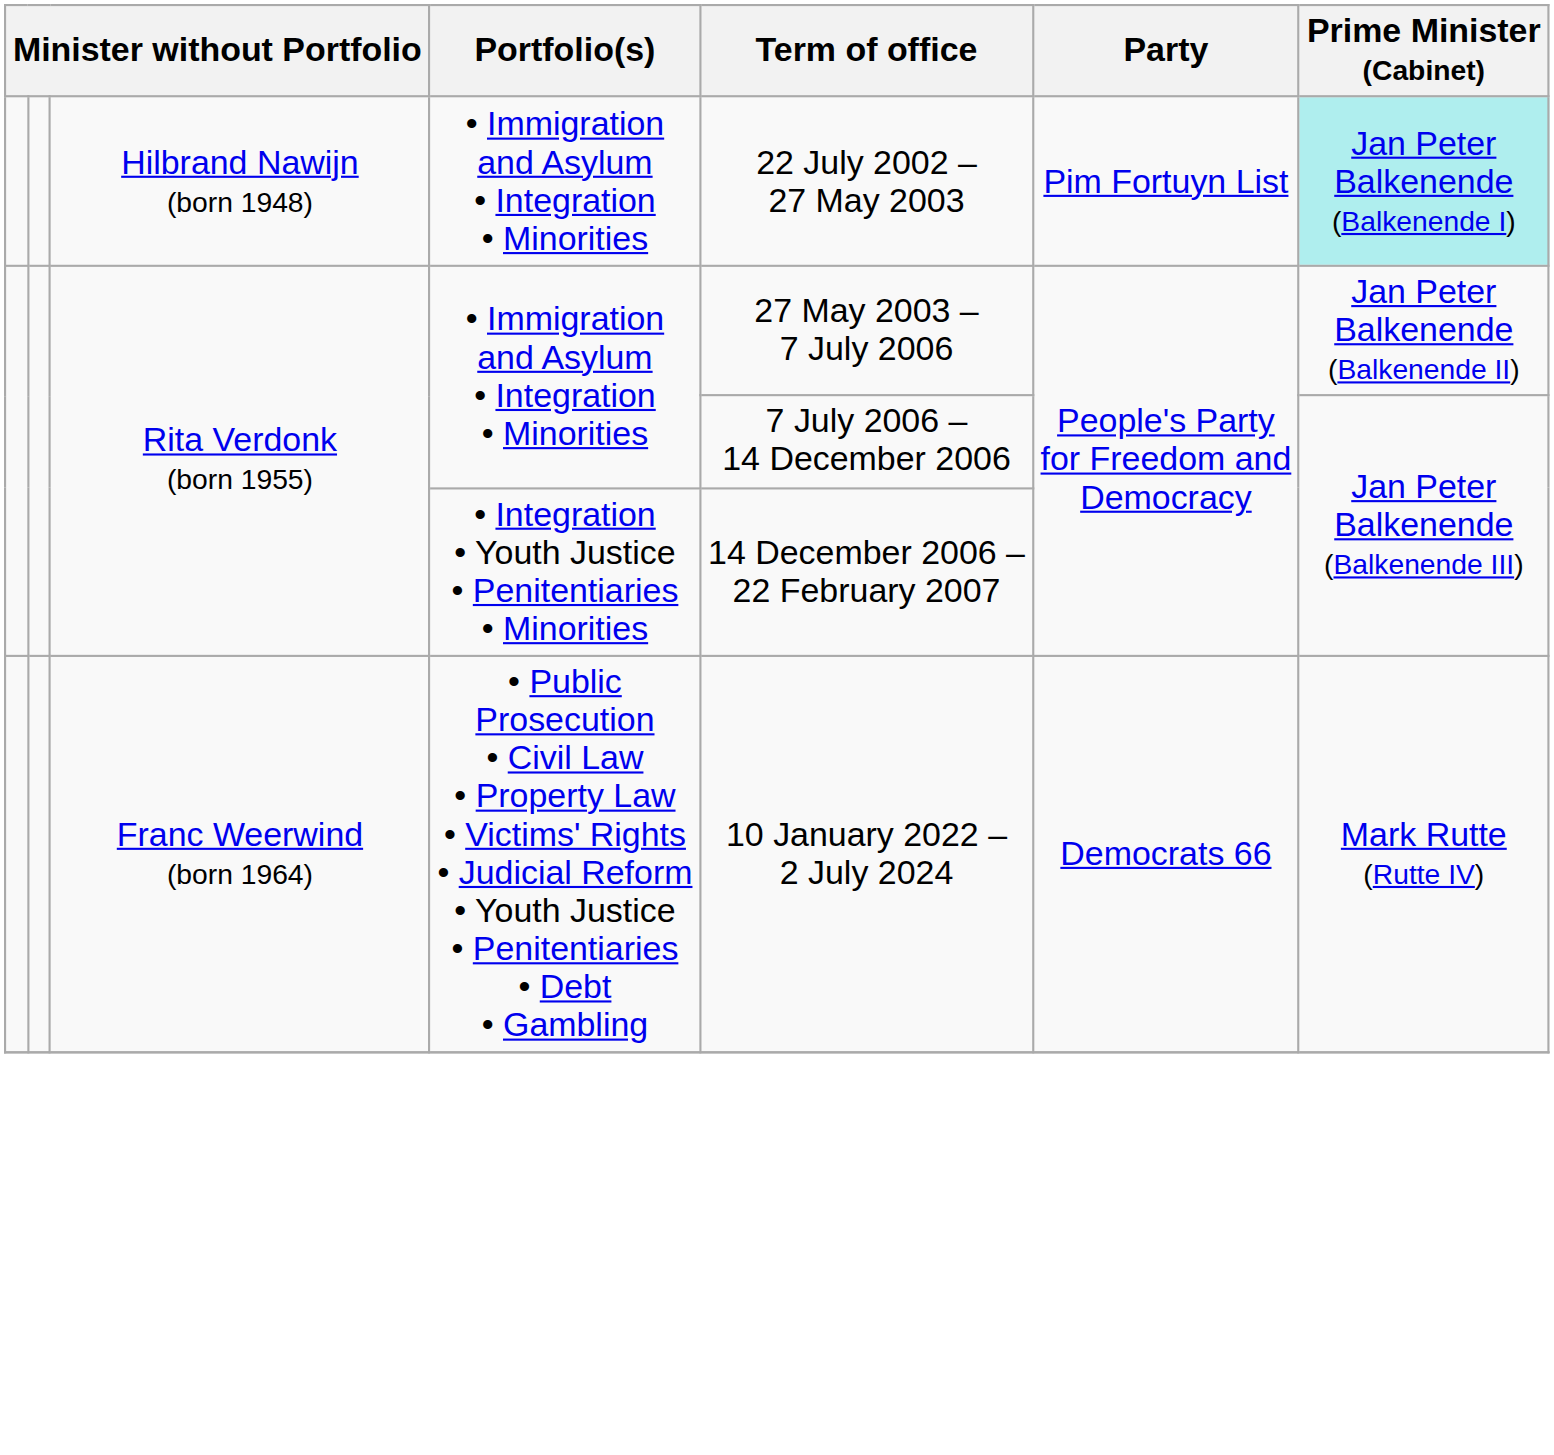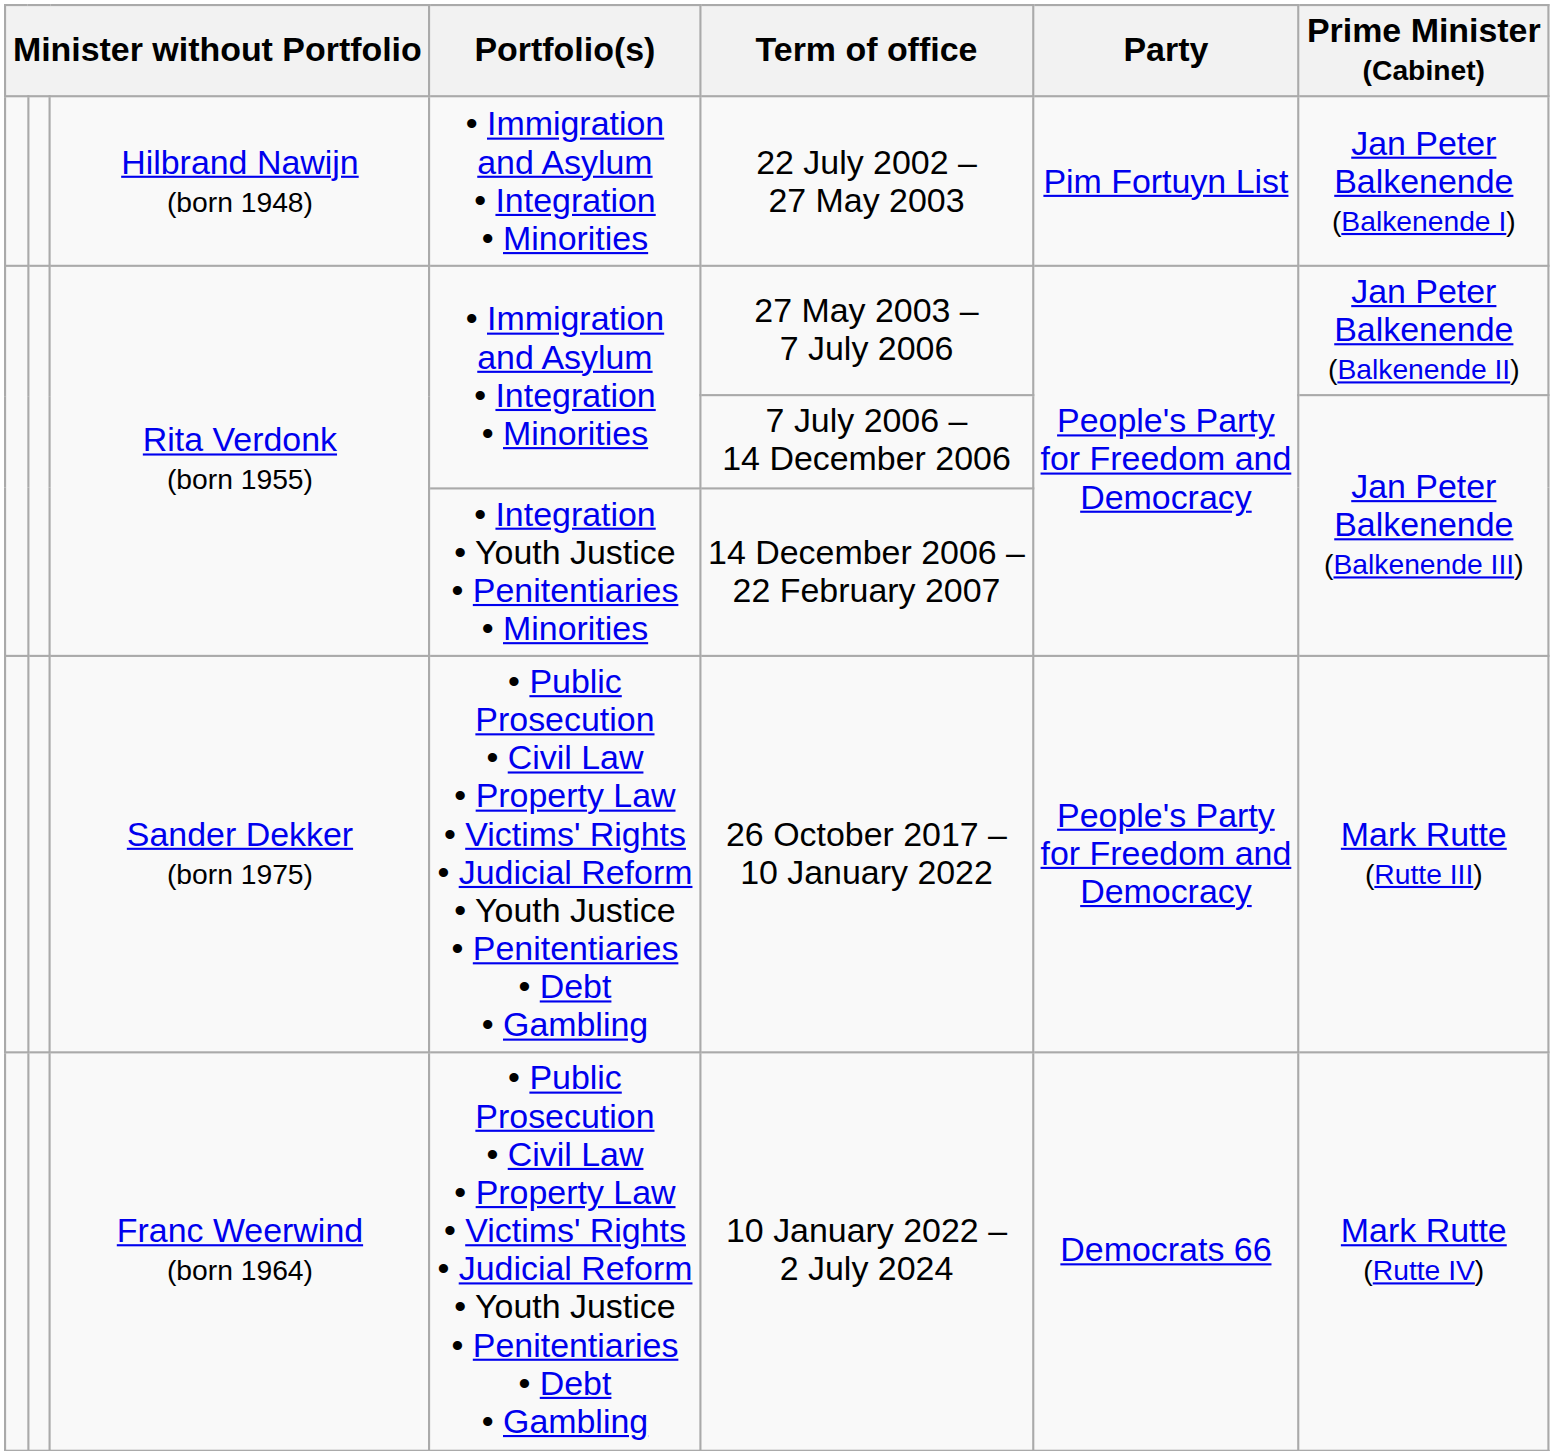(1424, 180) paleturquoise background -> (1424, 180) no background
+ row: (240, 853)
